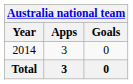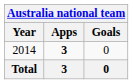(64, 50) normal -> (64, 50) bold
